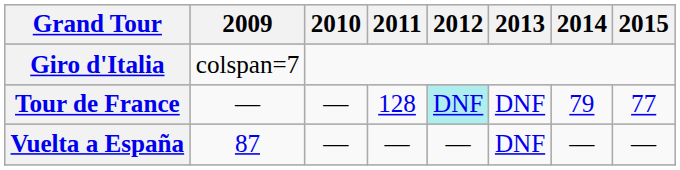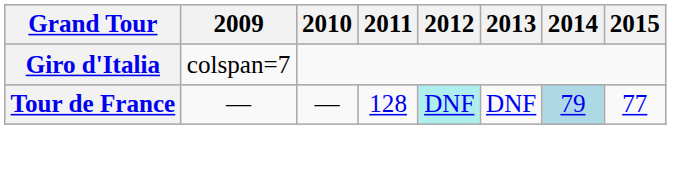(582, 104) no background -> (573, 104) lightblue background
- row: (97, 143)
